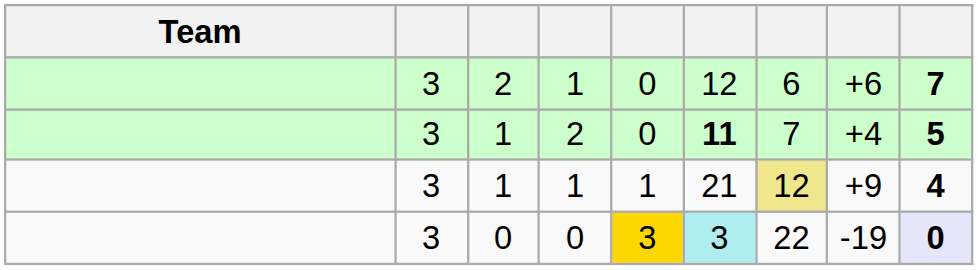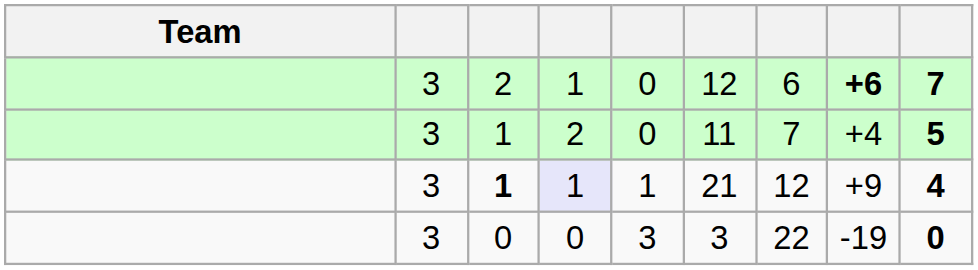(863, 83) normal -> (863, 83) bold
(719, 135) bold -> (719, 135) normal
(503, 186) normal -> (503, 186) bold
(575, 186) no background -> (575, 186) lavender background
(791, 186) khaki background -> (791, 186) no background
(647, 238) gold background -> (647, 238) no background
(719, 238) paleturquoise background -> (719, 238) no background
(936, 238) lavender background -> (936, 238) no background
